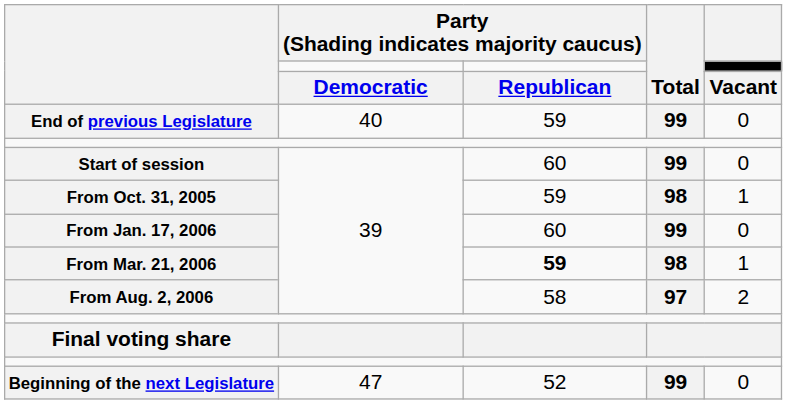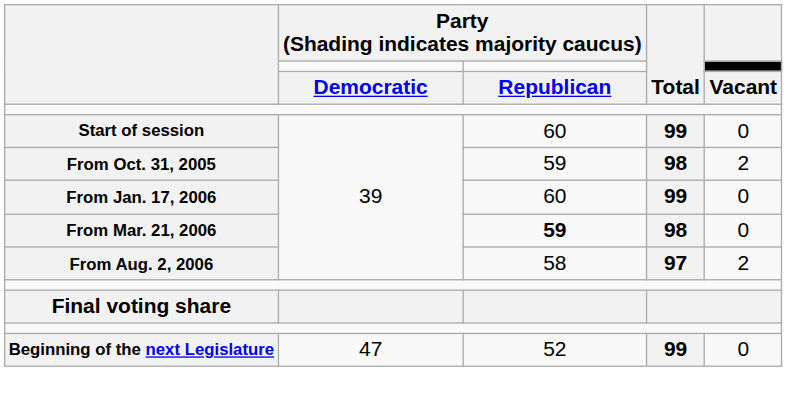- row: (141, 121)
(743, 196) 1 -> (743, 163) 2
(743, 263) 1 -> (743, 230) 0
